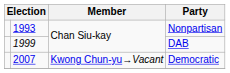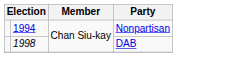(24, 28) 1993 -> (24, 28) 1994
(24, 44) 1999 -> (24, 44) 1998
- row: (193, 60)
